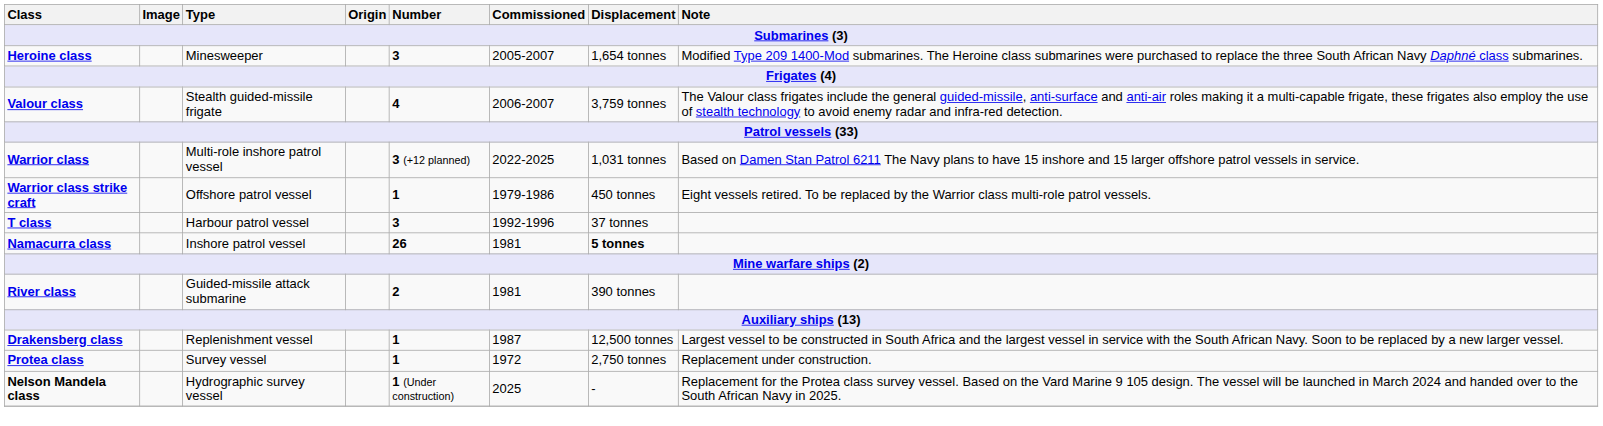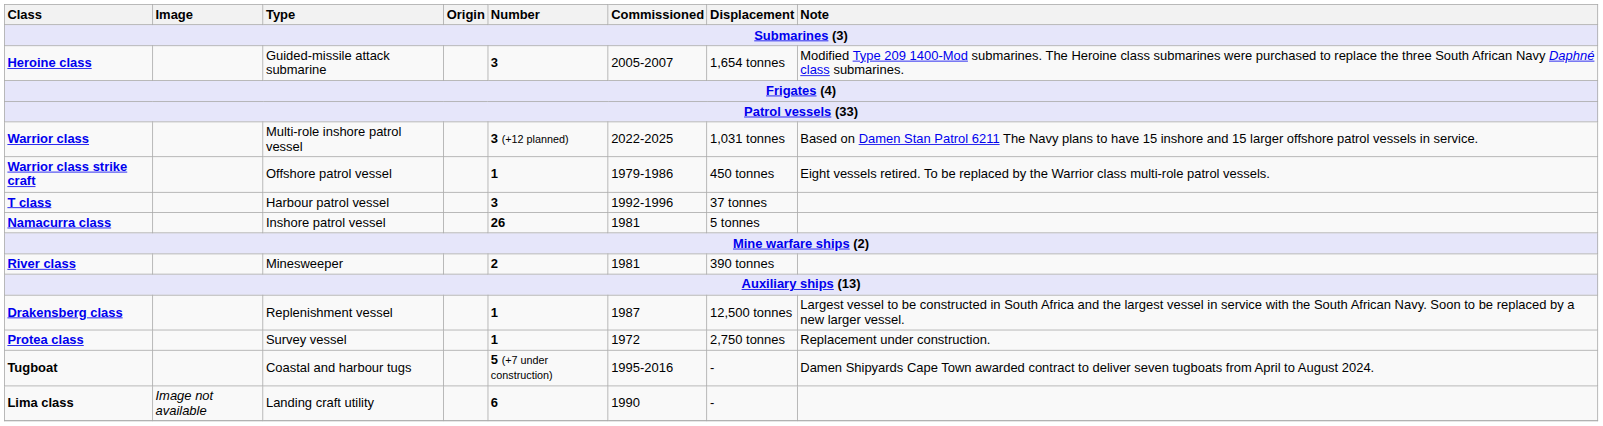(224, 55) Minesweeper -> (328, 63) Guided-missile attack submarine
- row: (45, 104)
(618, 243) bold -> (735, 222) normal
(248, 291) Guided-missile attack submarine -> (304, 264) Minesweeper
- row: (57, 388)
+ row: (32, 368)
+ row: (41, 403)
